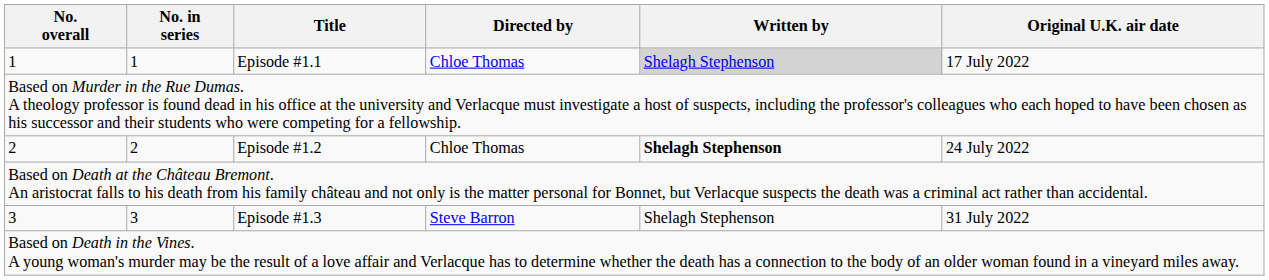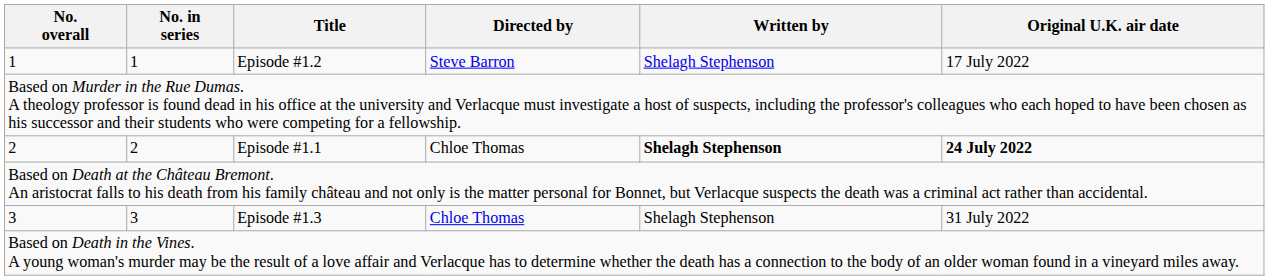(279, 61) Episode #1.1 -> (279, 61) Episode #1.2
(477, 61) Chloe Thomas -> (472, 61) Steve Barron
(709, 61) lightgrey background -> (709, 61) no background
(279, 148) Episode #1.2 -> (279, 148) Episode #1.1
(988, 148) normal -> (989, 148) bold
(472, 218) Steve Barron -> (477, 218) Chloe Thomas
